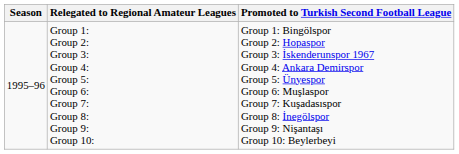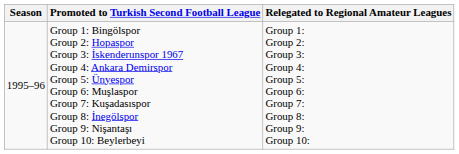columns swapped: (346, 13) <-> (143, 13)
